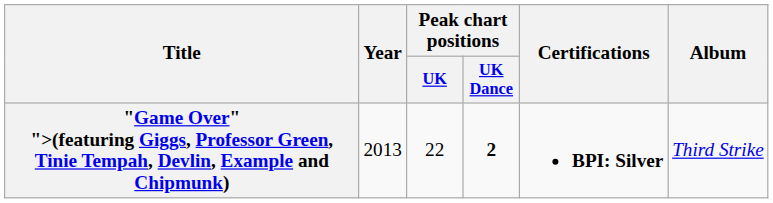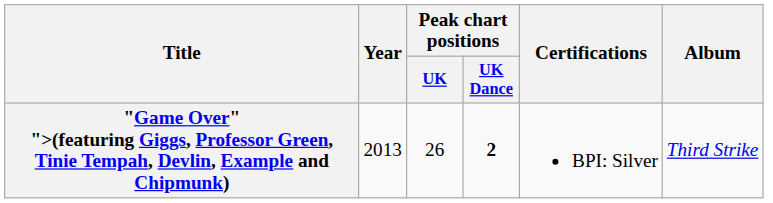(435, 150) 22 -> (435, 150) 26
(594, 161) bold -> (591, 161) normal
